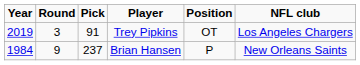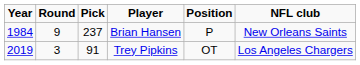rows swapped: (146, 32) <-> (146, 50)
